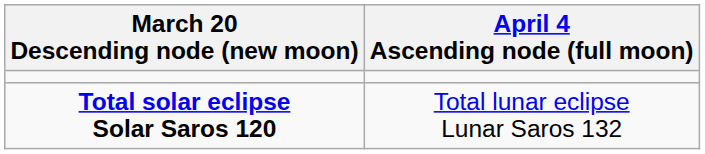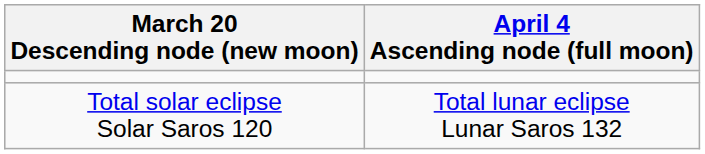(184, 115) bold -> (184, 115) normal
